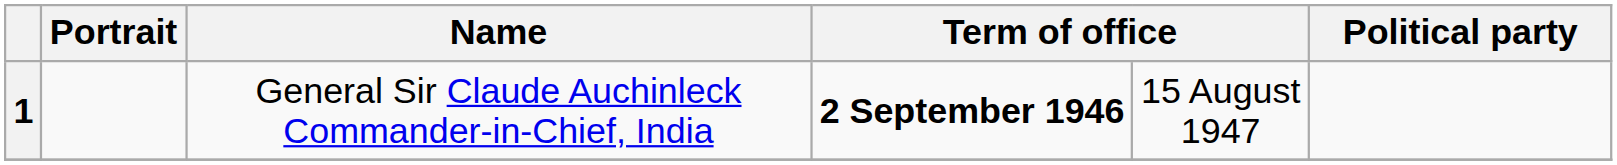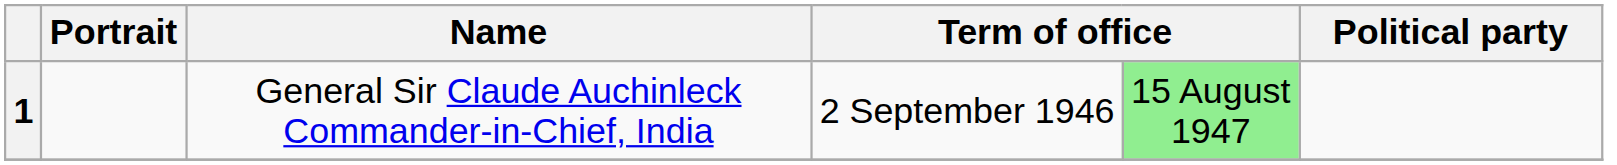(972, 109) bold -> (967, 109) normal
(1221, 109) no background -> (1211, 109) lightgreen background
